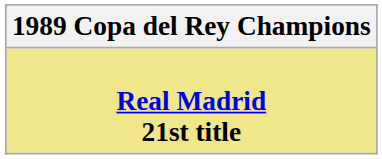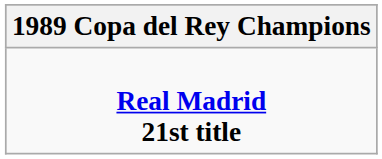(191, 115) khaki background -> (191, 115) no background
